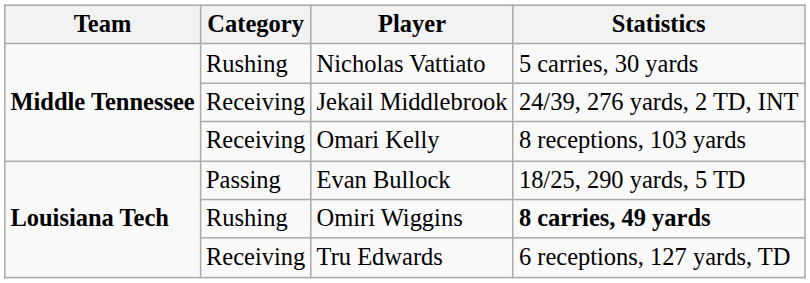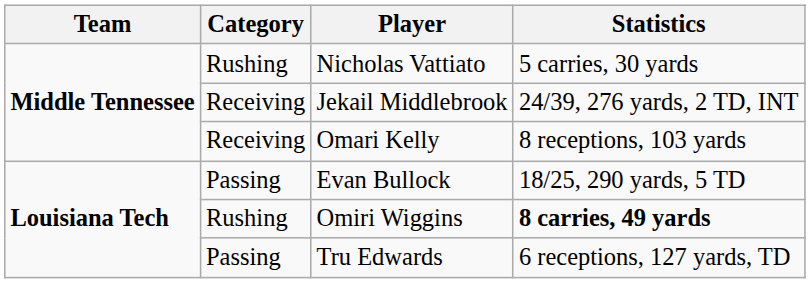(256, 257) Receiving -> (243, 257) Passing
